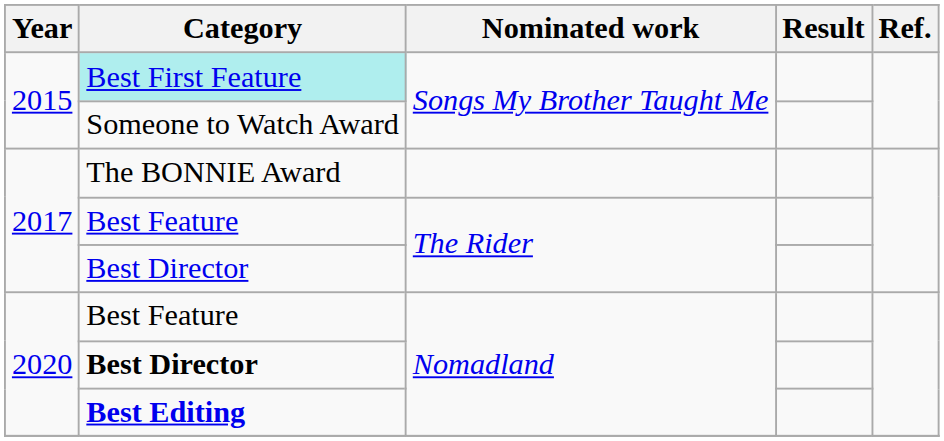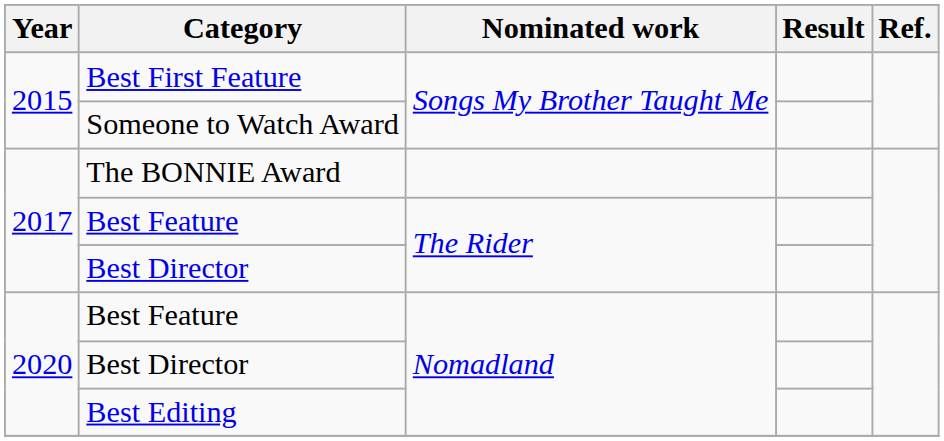(194, 76) paleturquoise background -> (194, 76) no background
(172, 364) bold -> (167, 364) normal
(166, 412) bold -> (162, 412) normal
